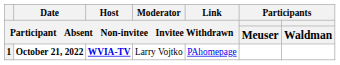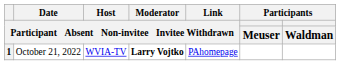(50, 52) bold -> (48, 52) normal
(109, 52) bold -> (106, 52) normal
(159, 52) normal -> (157, 52) bold
